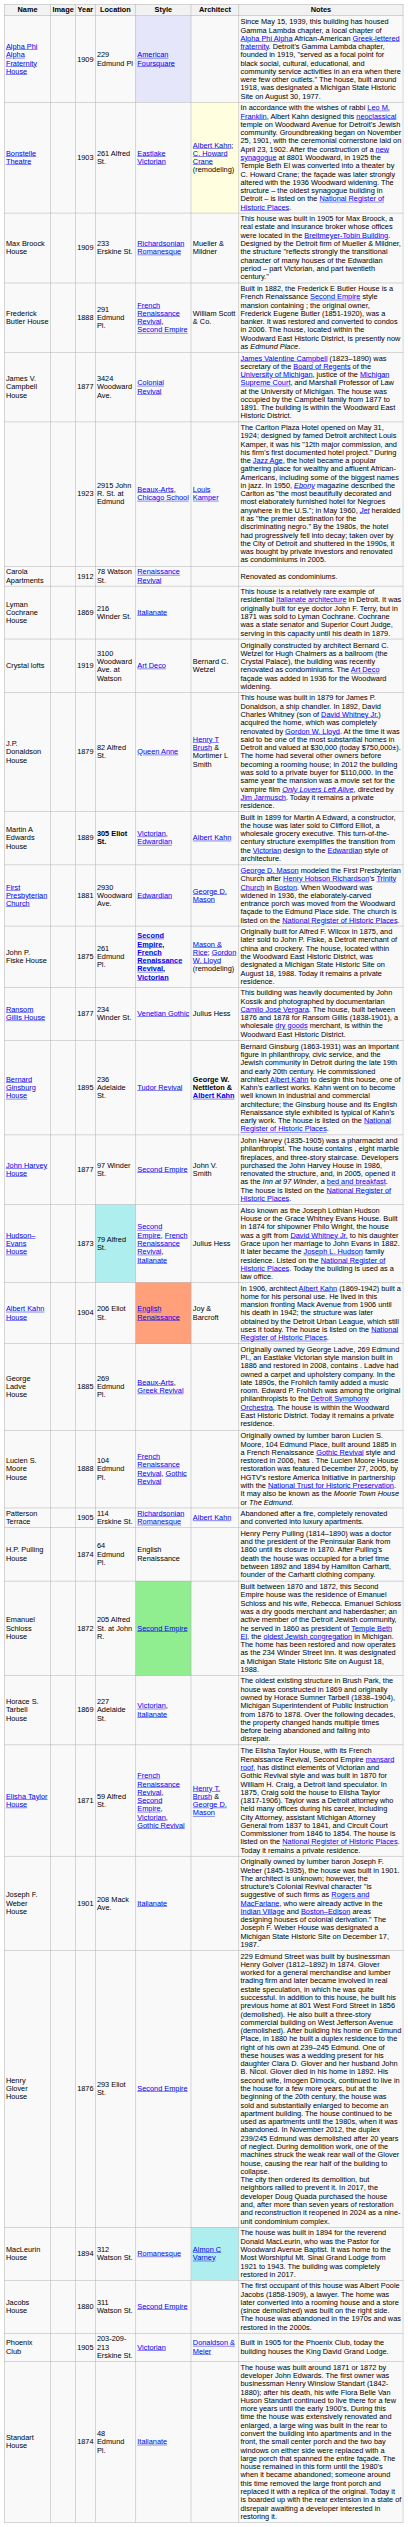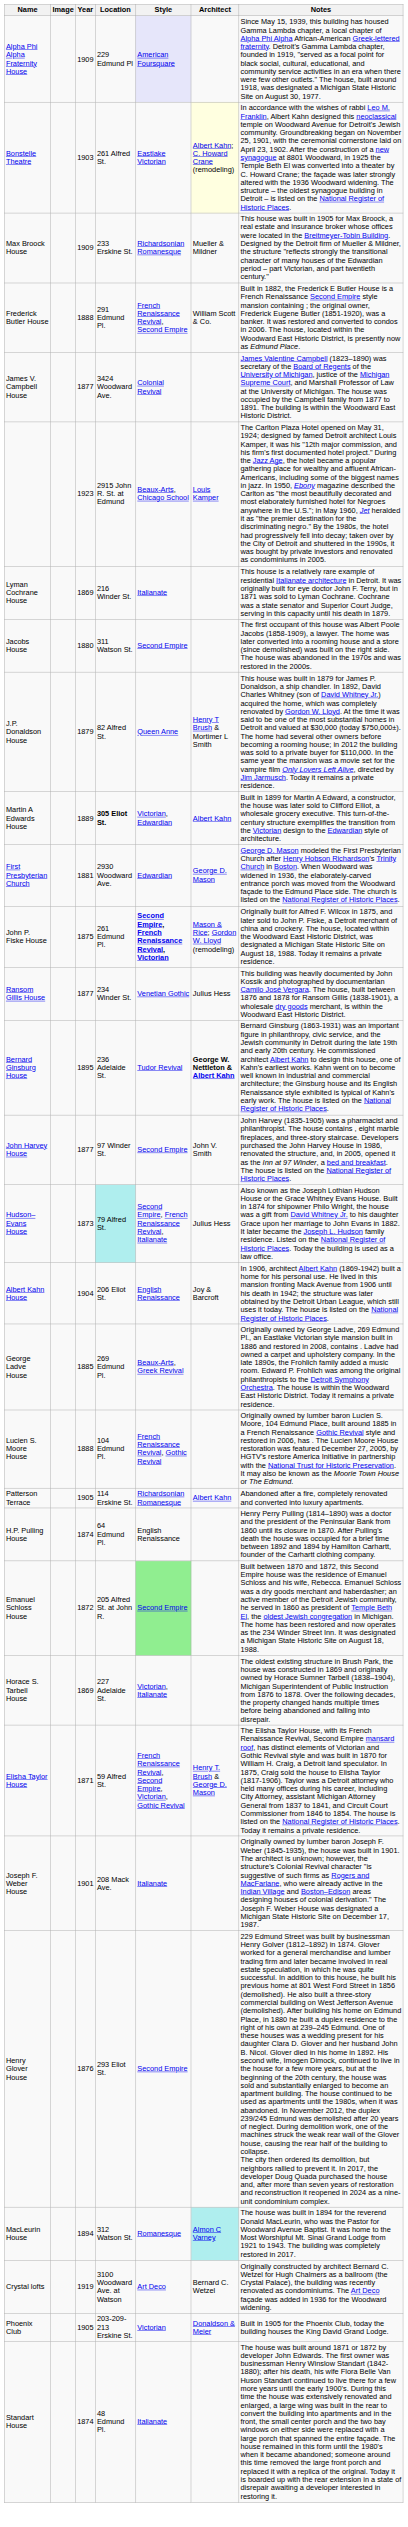- row: (25, 576)
rows swapped: (25, 666) <-> (18, 2307)
(159, 1313) lightsalmon background -> (159, 1293) no background
